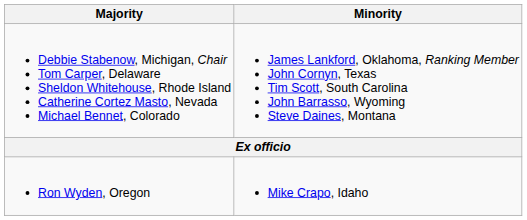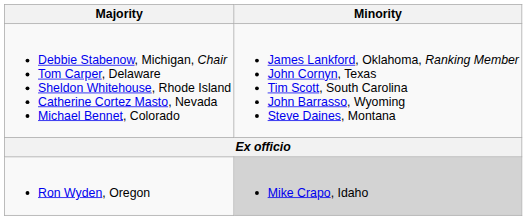(378, 193) no background -> (378, 193) lightgrey background
